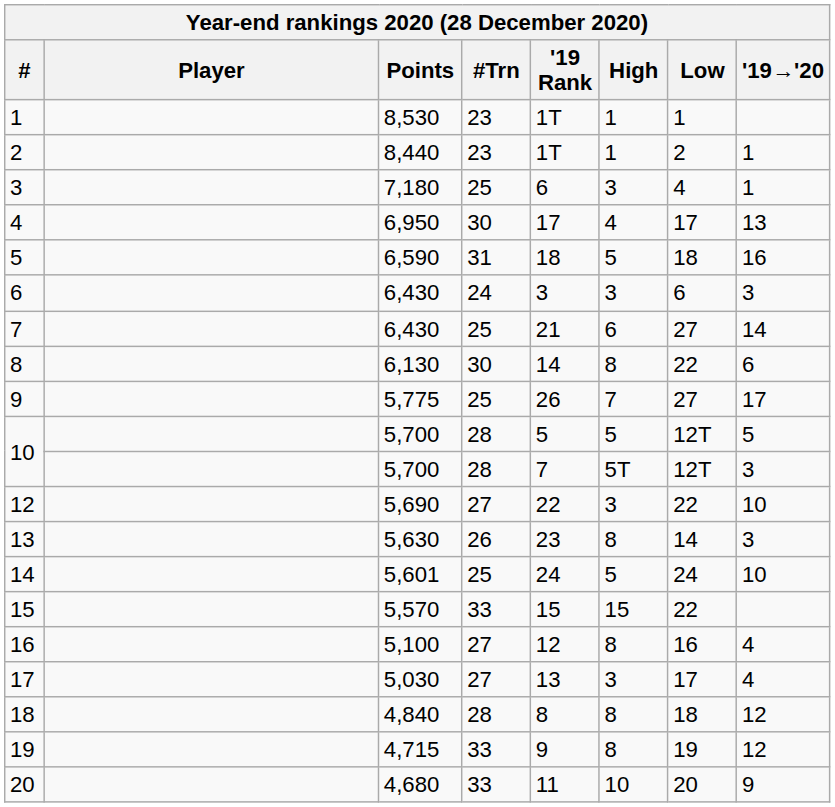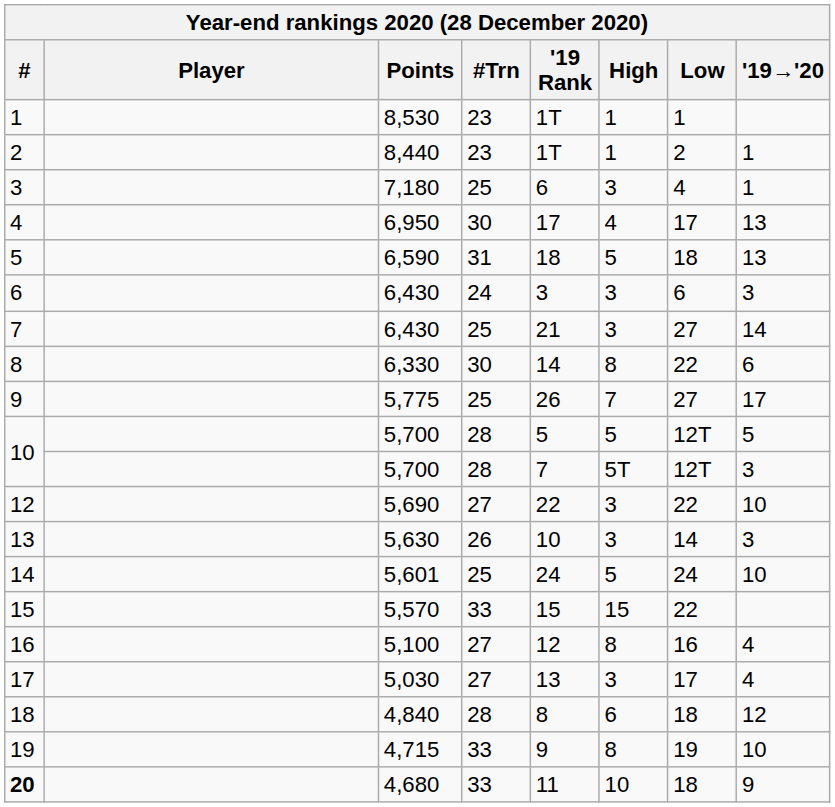(754, 258) 16 -> (754, 258) 13
(611, 328) 6 -> (611, 328) 3
(412, 363) 6,130 -> (412, 363) 6,330
(548, 539) 23 -> (548, 539) 10
(611, 539) 8 -> (611, 539) 3
(611, 715) 8 -> (611, 715) 6
(754, 750) 12 -> (754, 750) 10
(22, 785) normal -> (22, 785) bold
(686, 785) 20 -> (686, 785) 18
